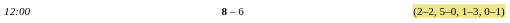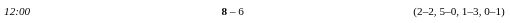(459, 11) khaki background -> (459, 11) no background
